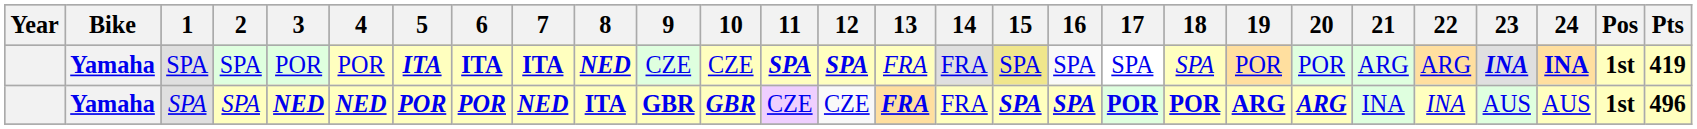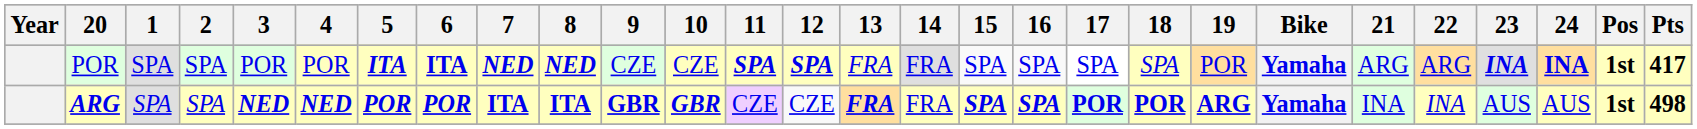columns swapped: (113, 24) <-> (1322, 24)
(543, 64) ITA -> (508, 64) NED
(1020, 64) khaki background -> (985, 64) no background
(1668, 64) 419 -> (1668, 64) 417
(543, 104) NED -> (508, 104) ITA
(1668, 104) 496 -> (1668, 104) 498
